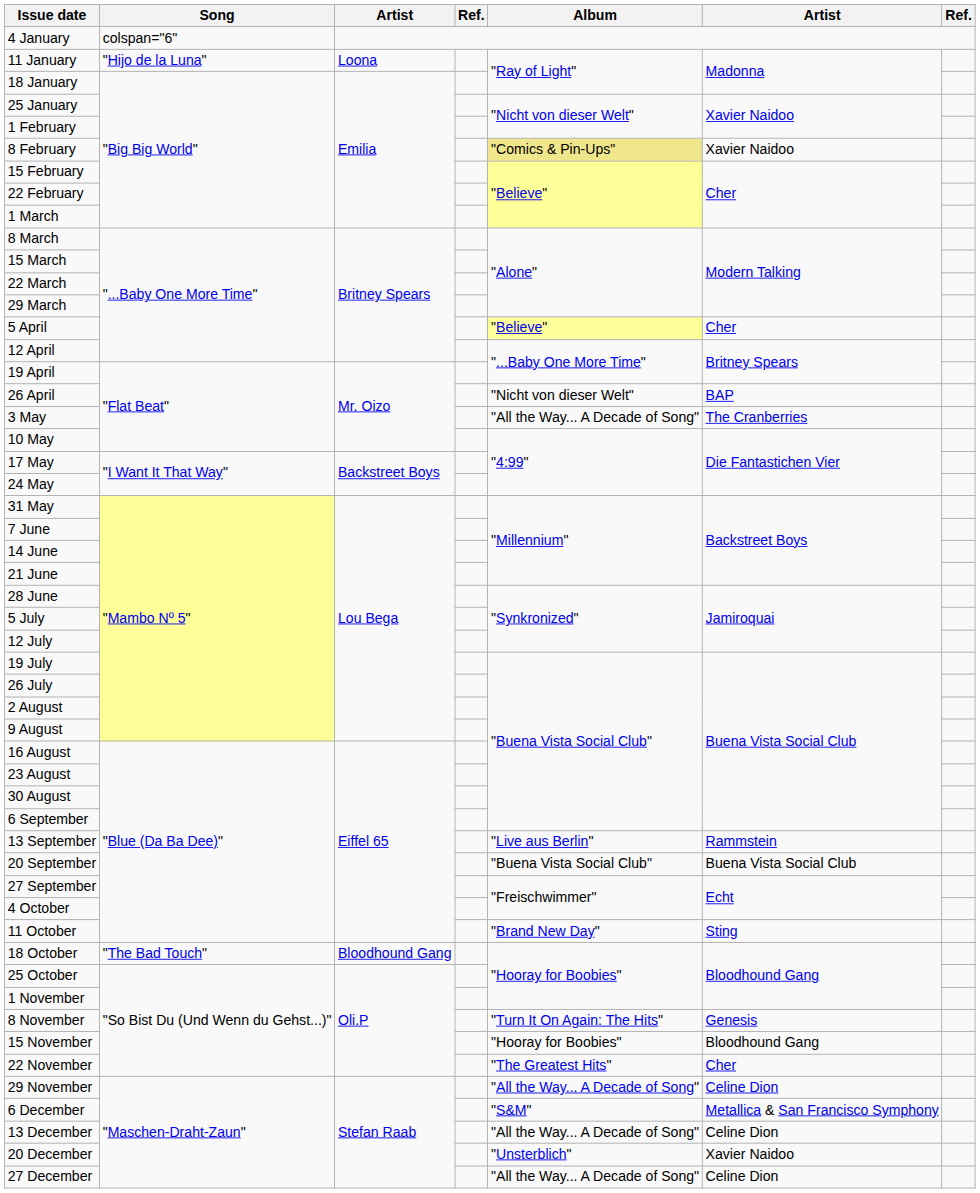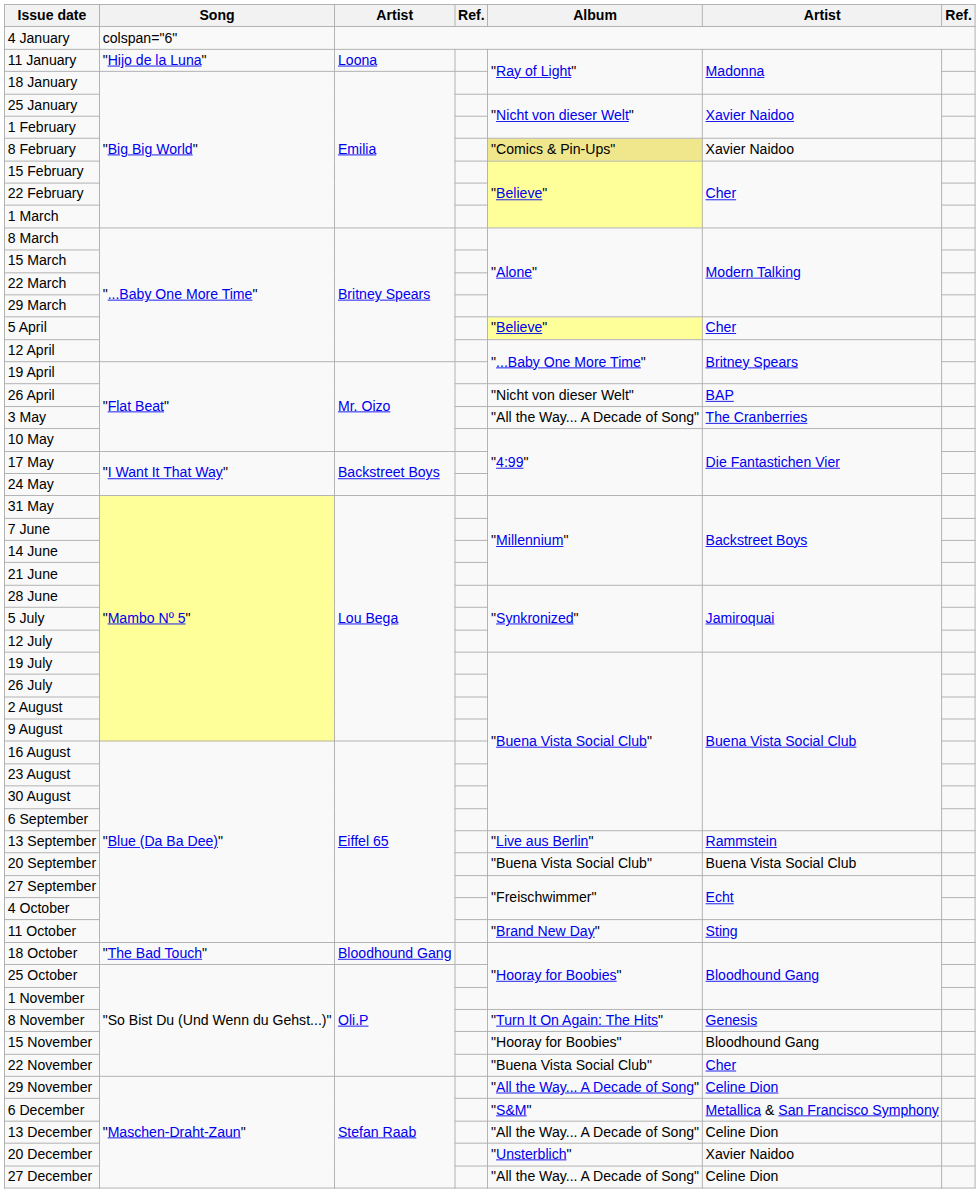(551, 1065) "The Greatest Hits" -> (571, 1065) "Buena Vista Social Club"
